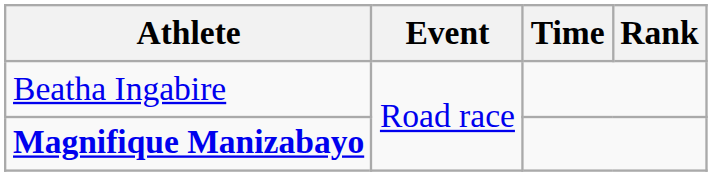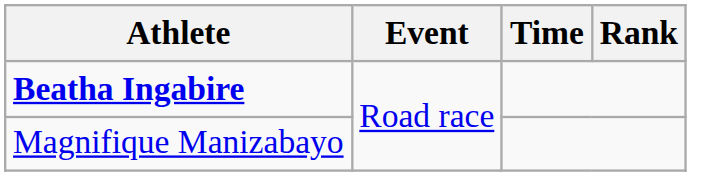(120, 87) normal -> (129, 87) bold
(189, 143) bold -> (178, 143) normal
